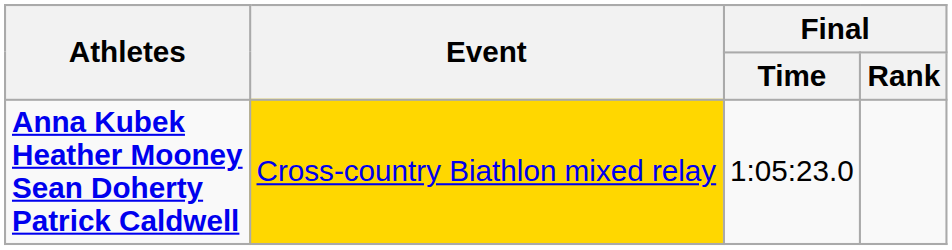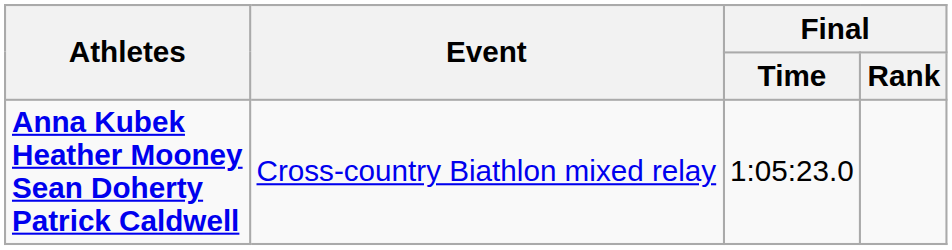(486, 172) gold background -> (486, 172) no background
